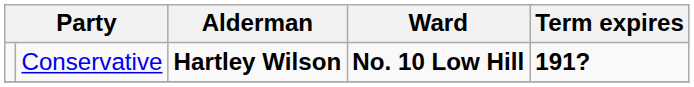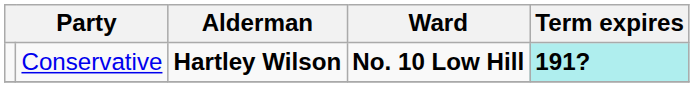(563, 61) no background -> (563, 61) paleturquoise background
